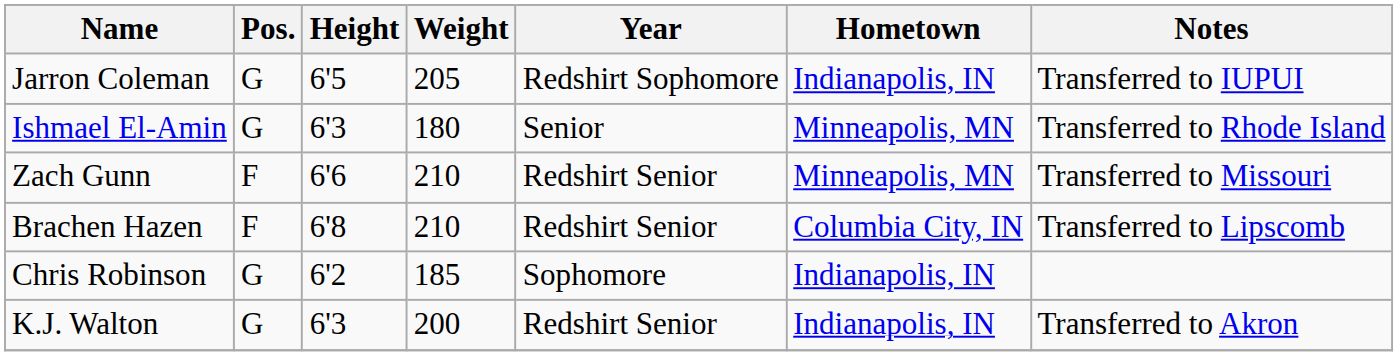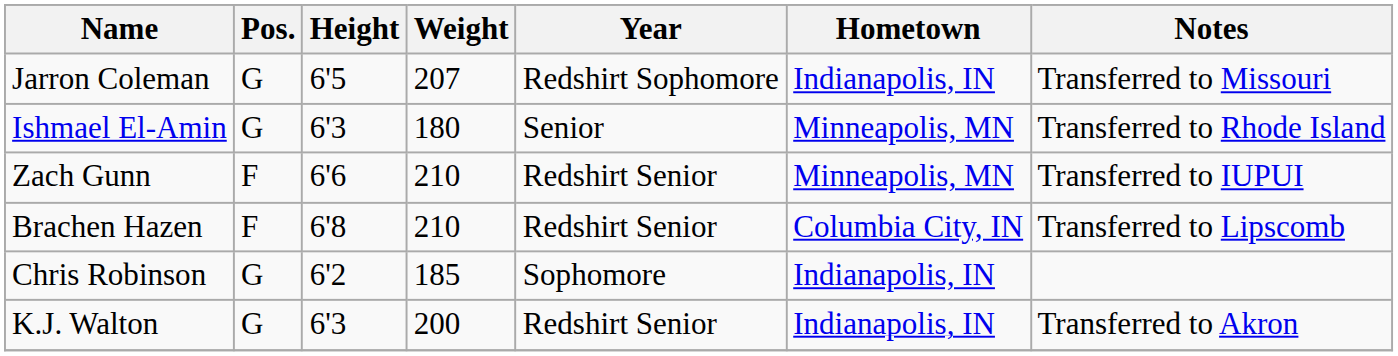(437, 78) 205 -> (437, 78) 207
(1171, 78) Transferred to IUPUI -> (1184, 78) Transferred to Missouri
(1184, 176) Transferred to Missouri -> (1171, 176) Transferred to IUPUI
